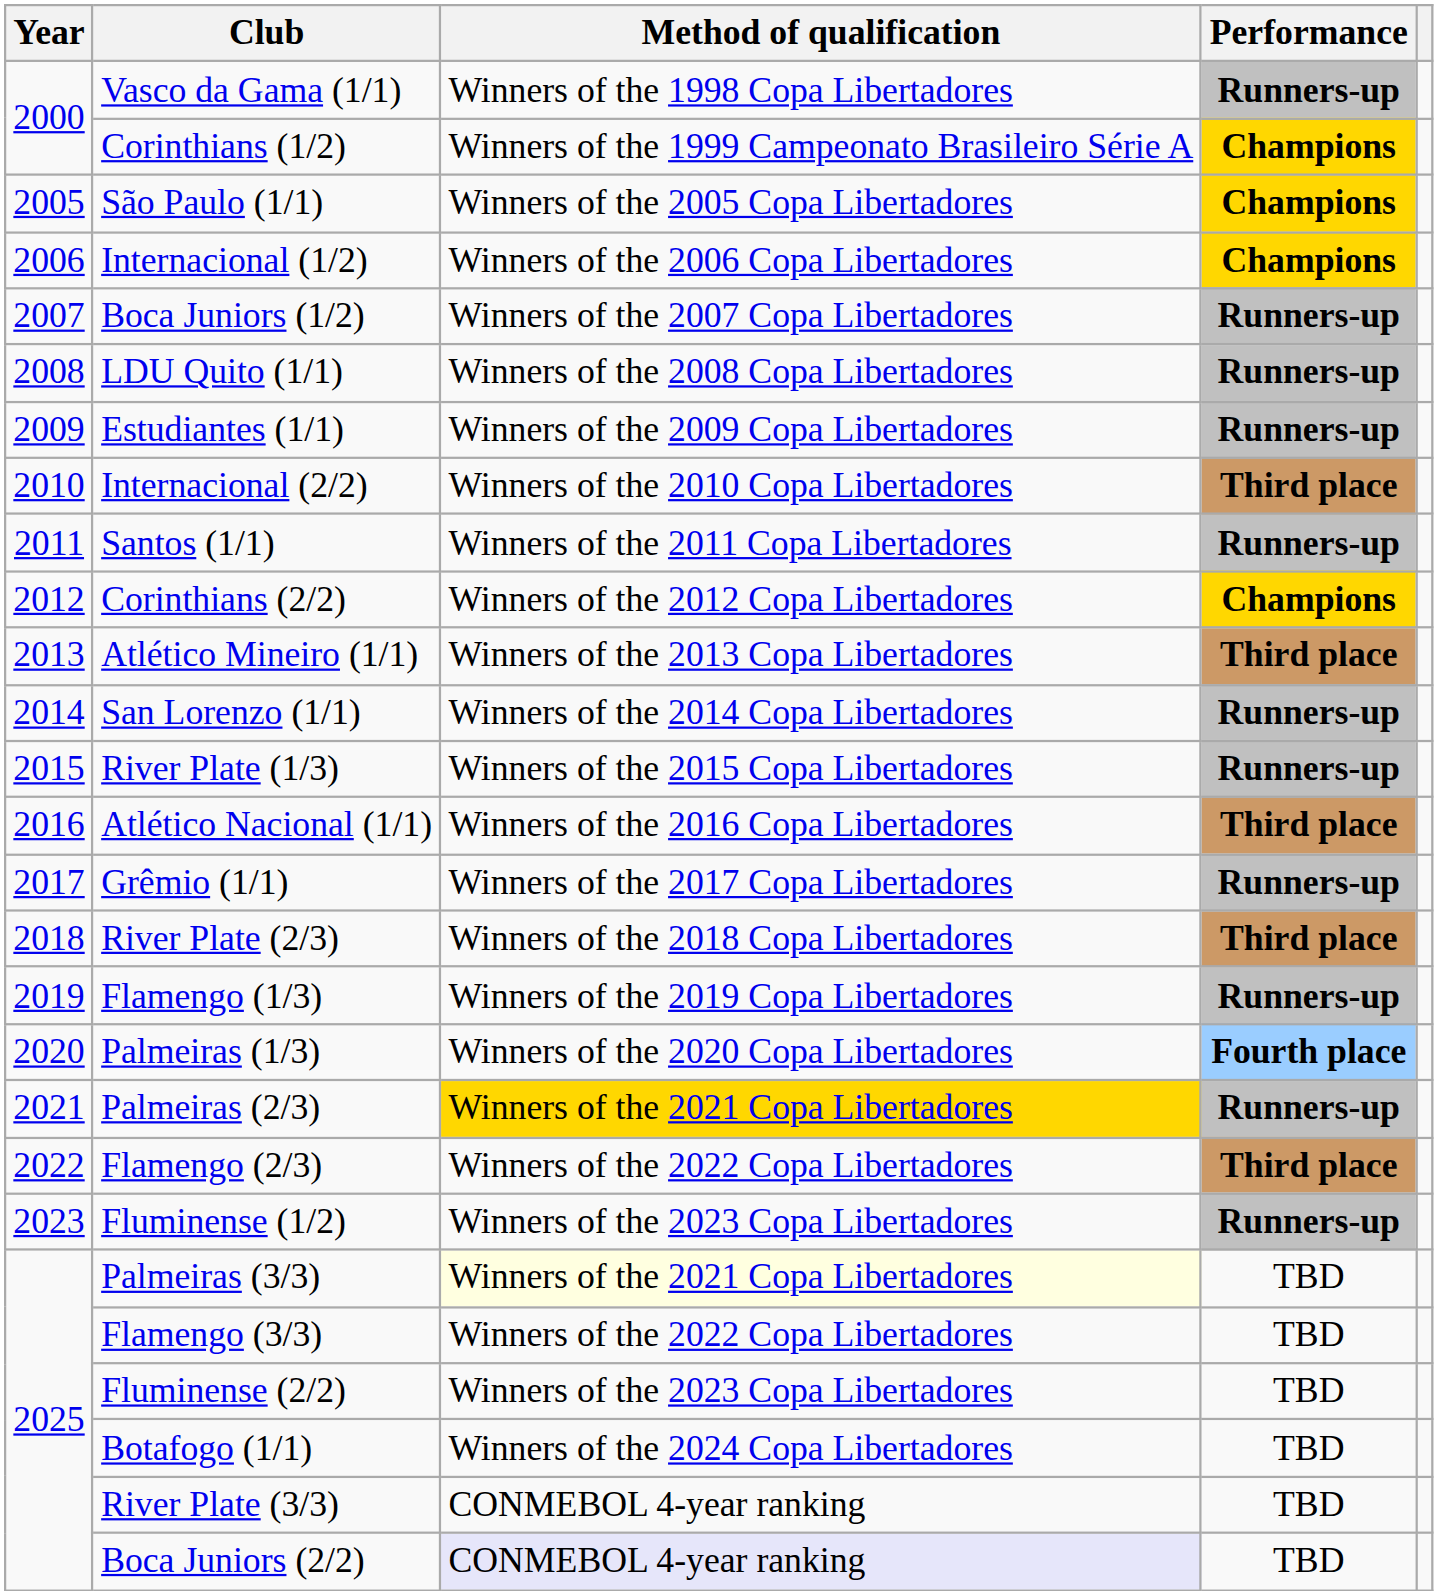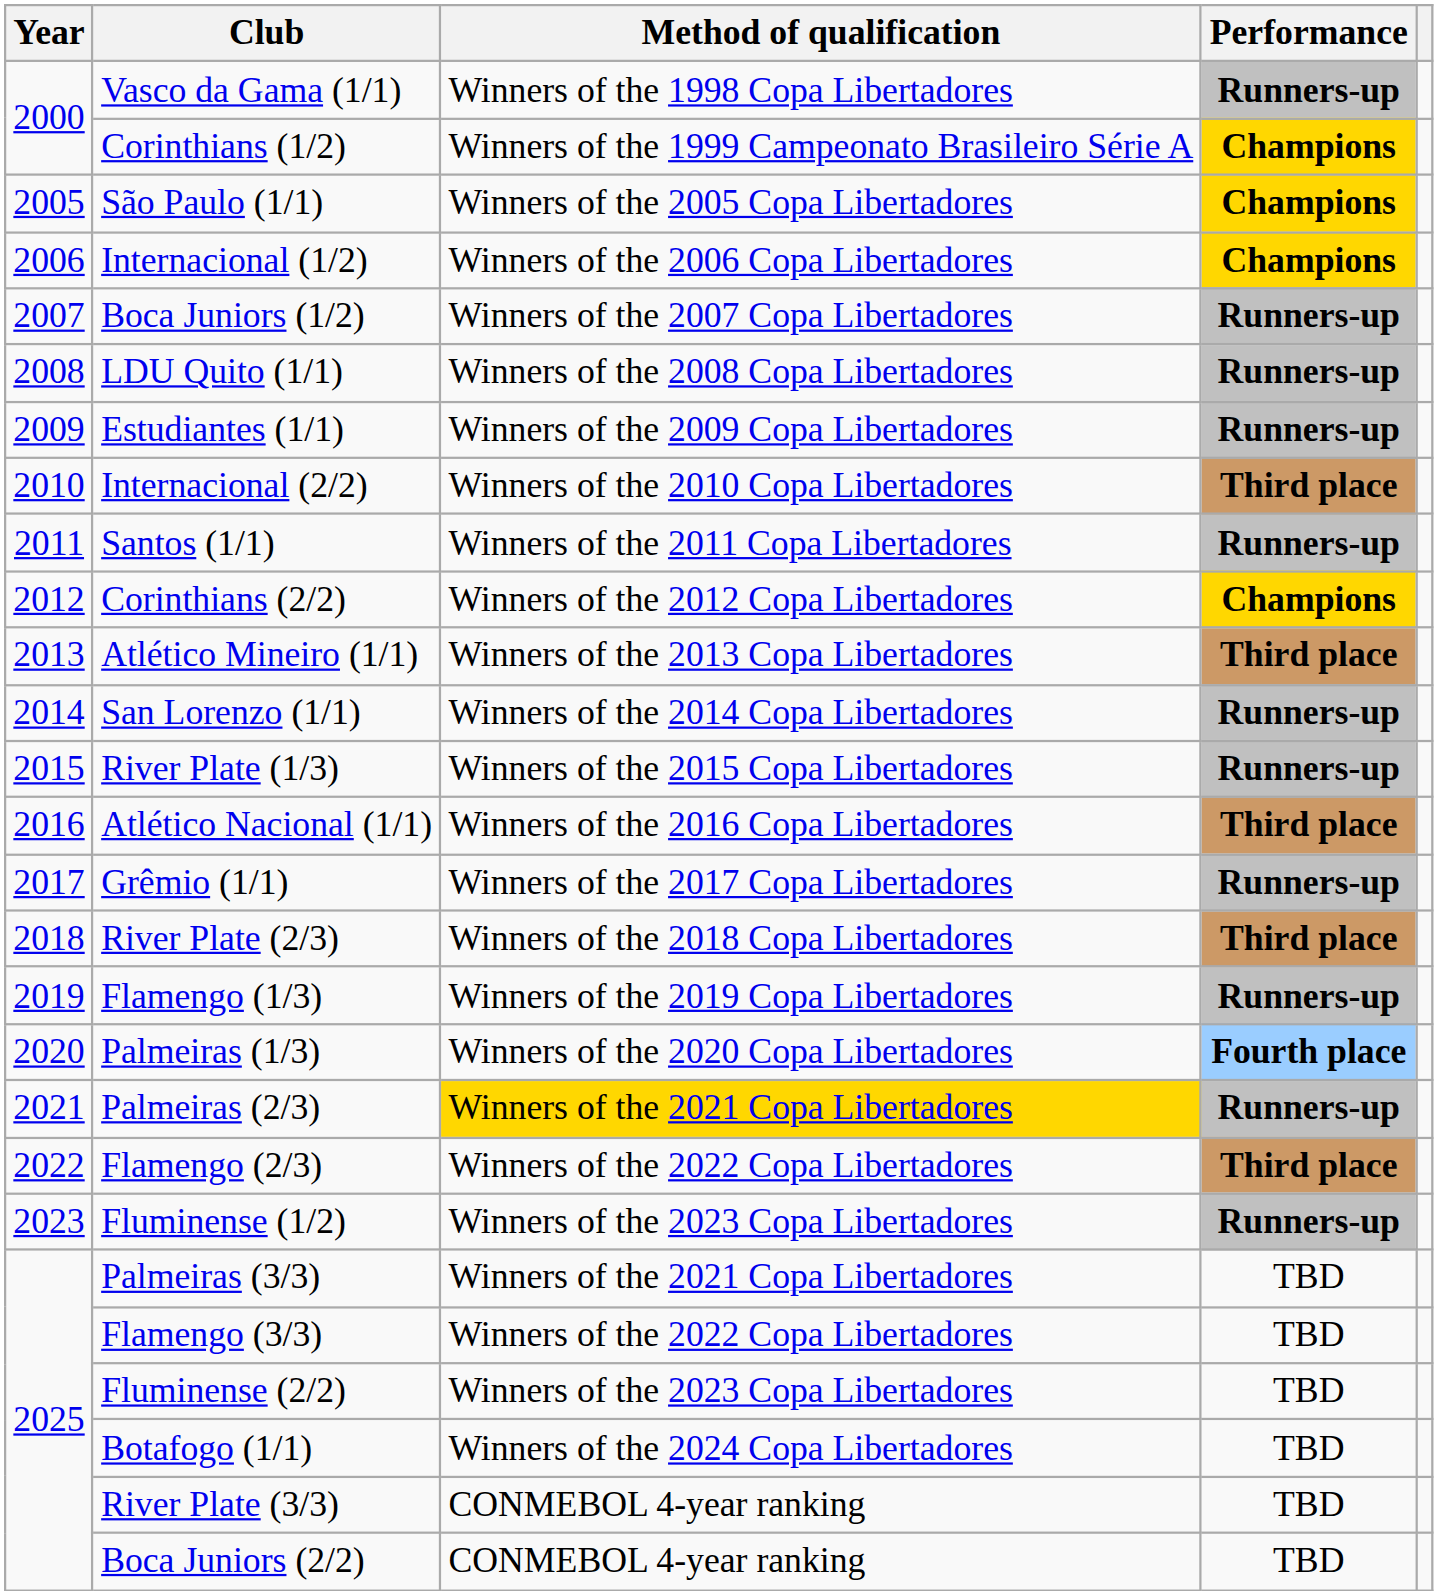(731, 1277) lightyellow background -> (731, 1277) no background
(657, 1560) lavender background -> (657, 1560) no background
